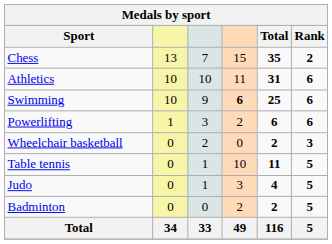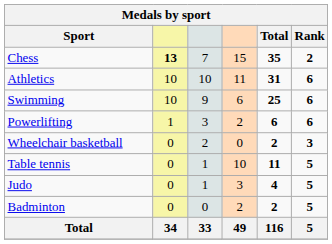(170, 57) normal -> (170, 57) bold
(240, 100) bold -> (240, 100) normal
